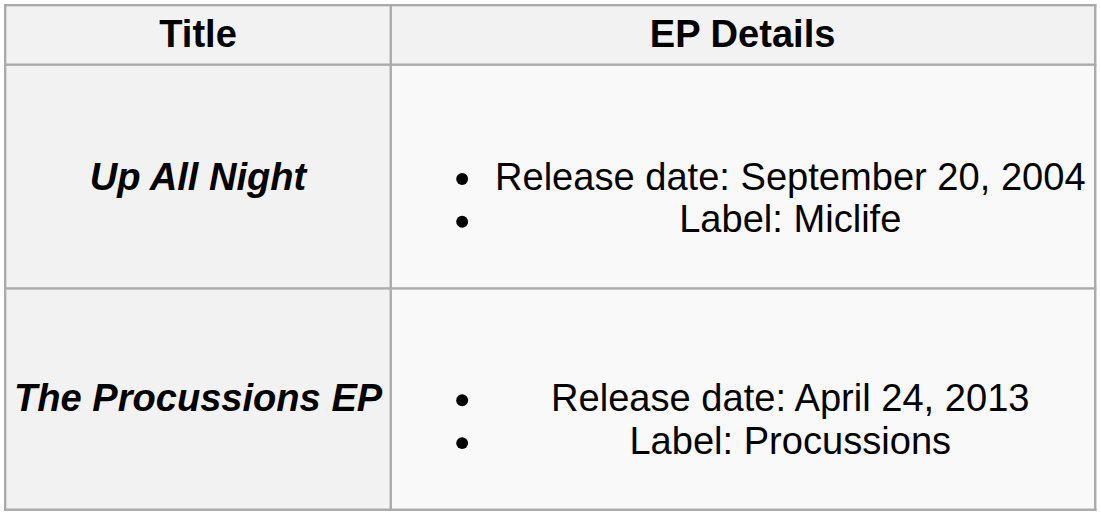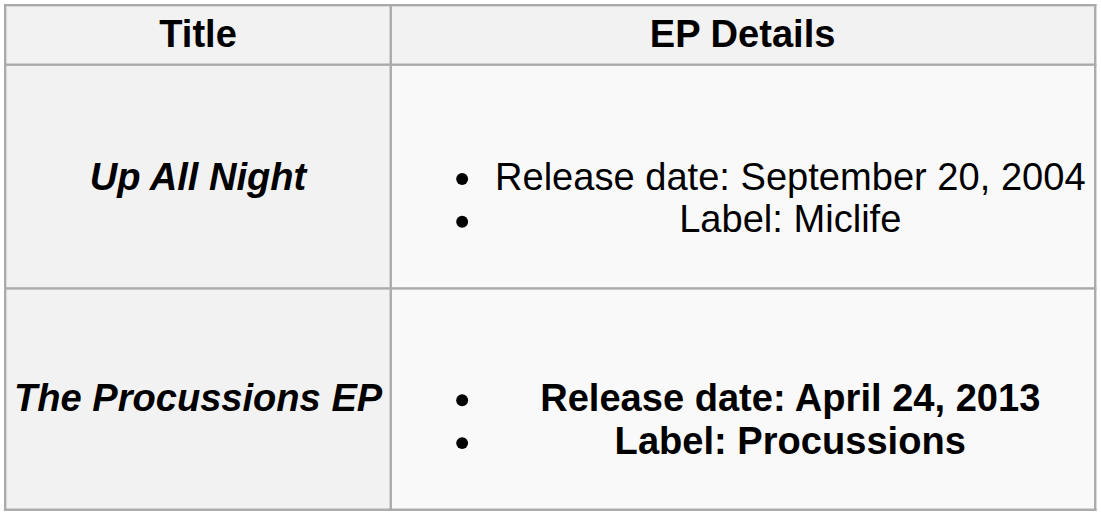(743, 420) normal -> (743, 420) bold
